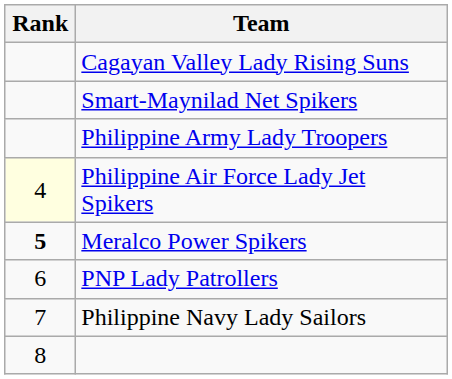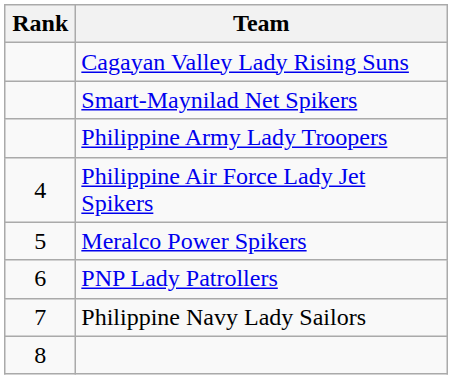(40, 189) lightyellow background -> (40, 189) no background
(40, 240) bold -> (40, 240) normal
